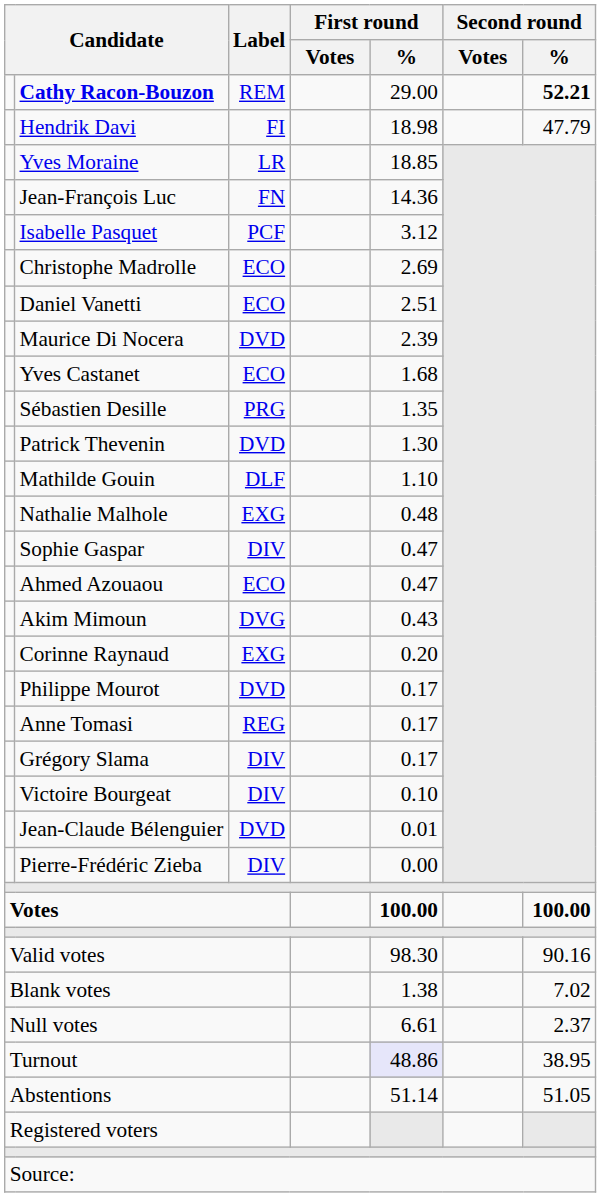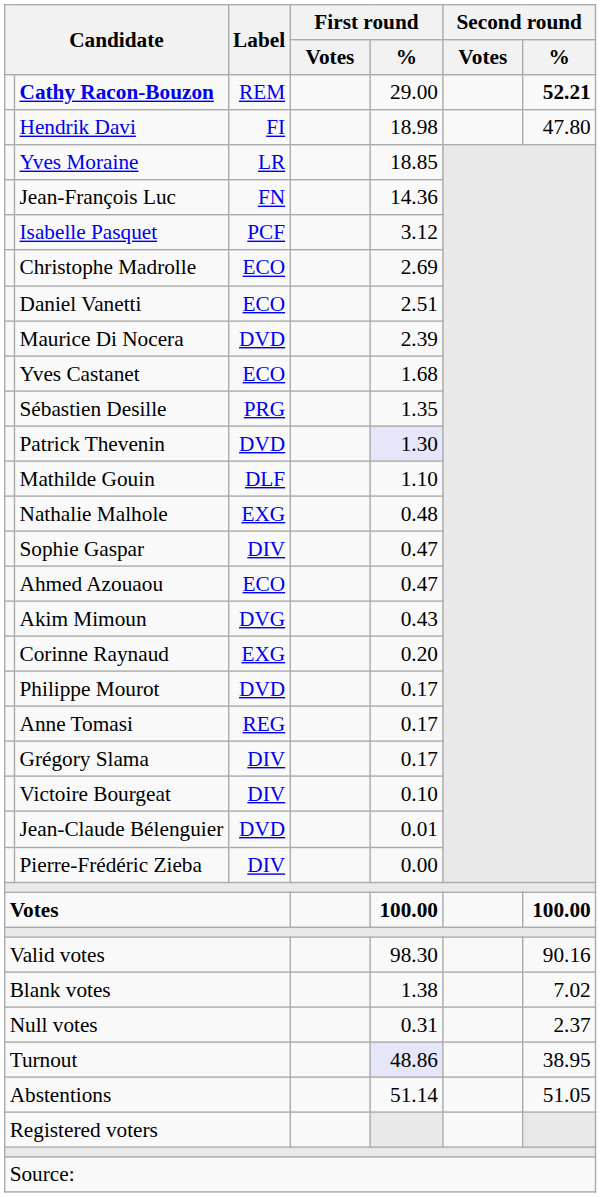(567, 127) 47.79 -> (567, 127) 47.80
(419, 443) no background -> (419, 443) lavender background
(419, 1024) 6.61 -> (419, 1024) 0.31
